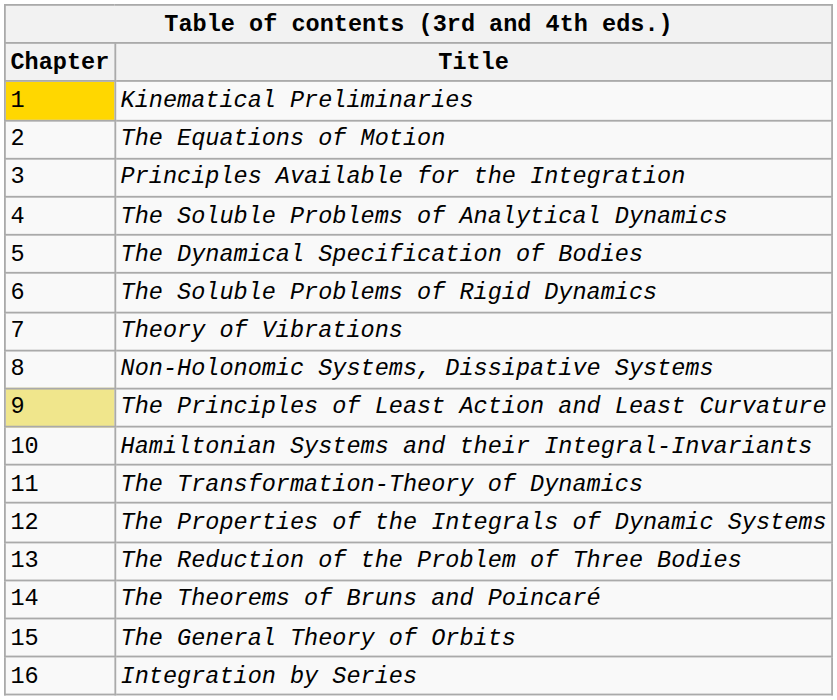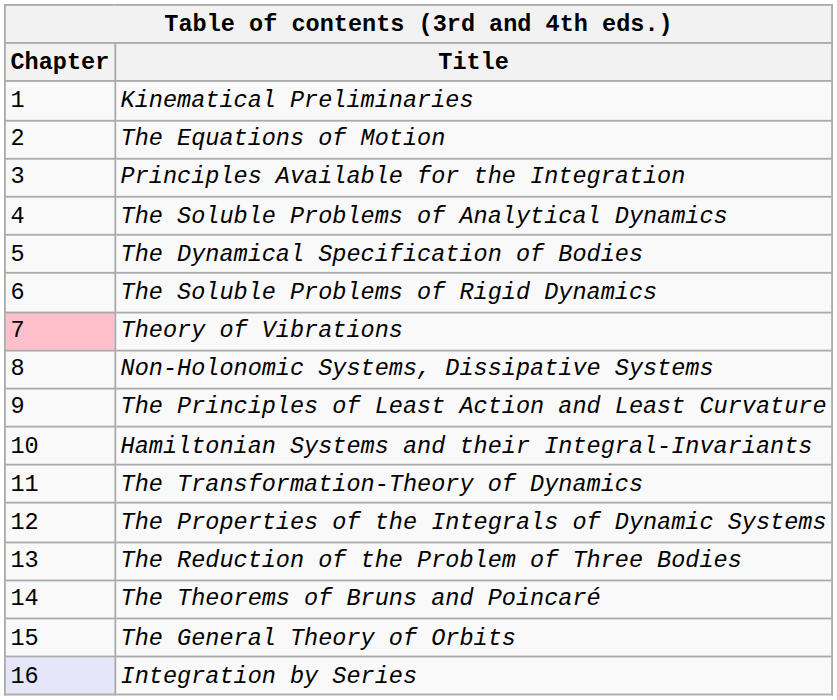(18, 101) gold background -> (18, 101) no background
(18, 331) no background -> (18, 331) pink background
(18, 408) khaki background -> (18, 408) no background
(25, 676) no background -> (25, 676) lavender background
